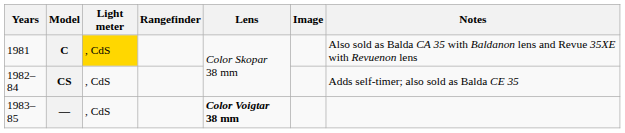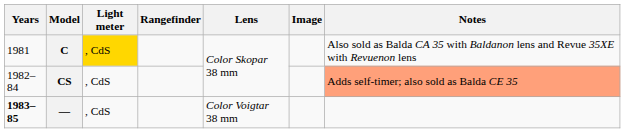(424, 81) no background -> (422, 81) lightsalmon background
(21, 112) normal -> (21, 112) bold
(238, 112) bold -> (237, 112) normal
